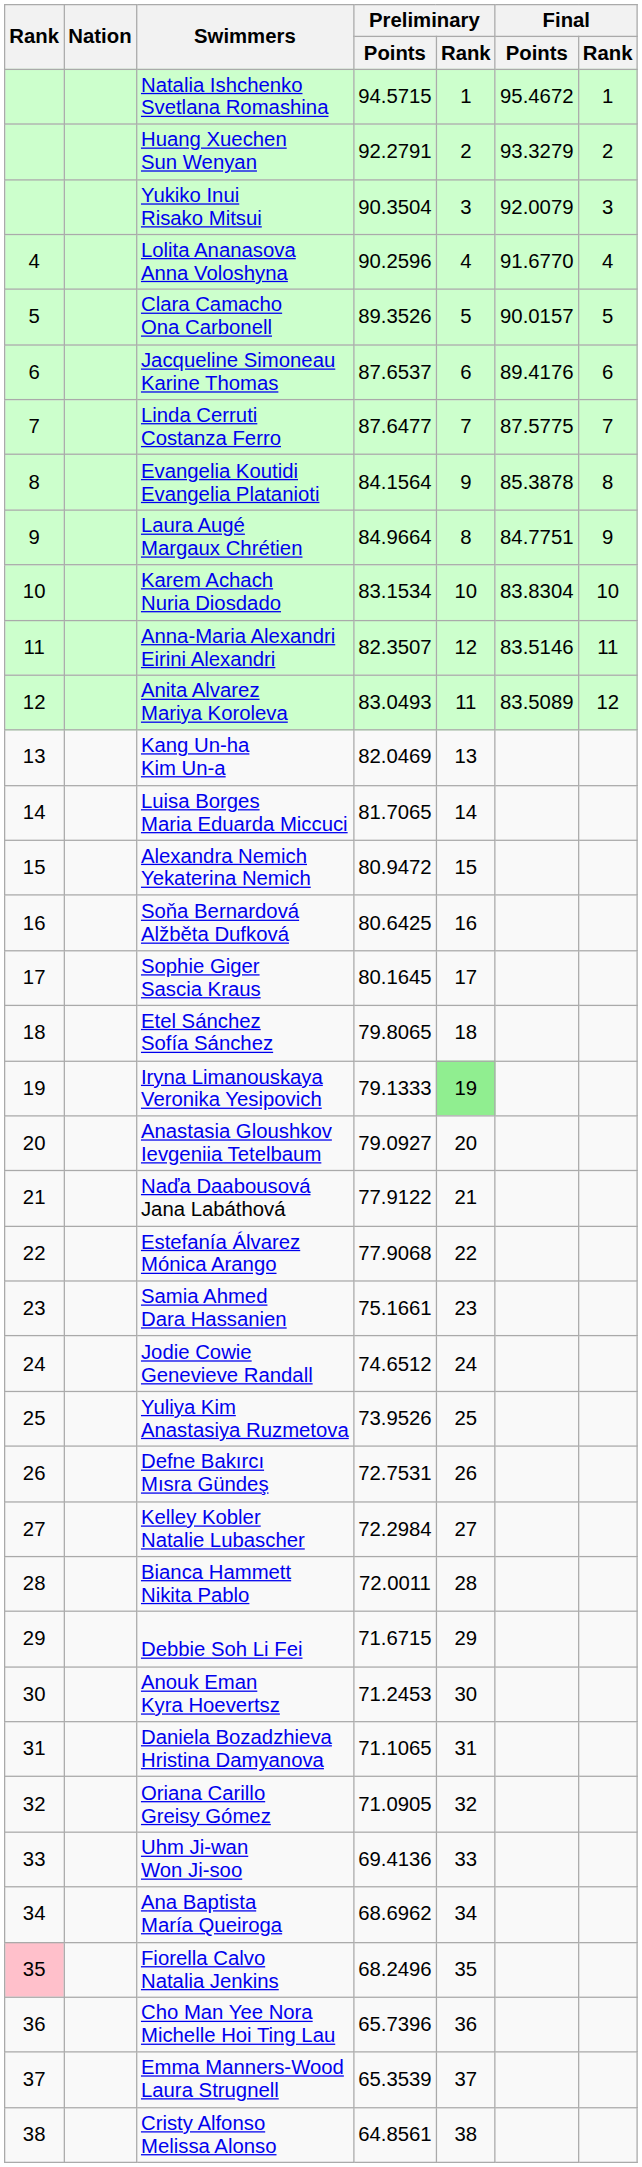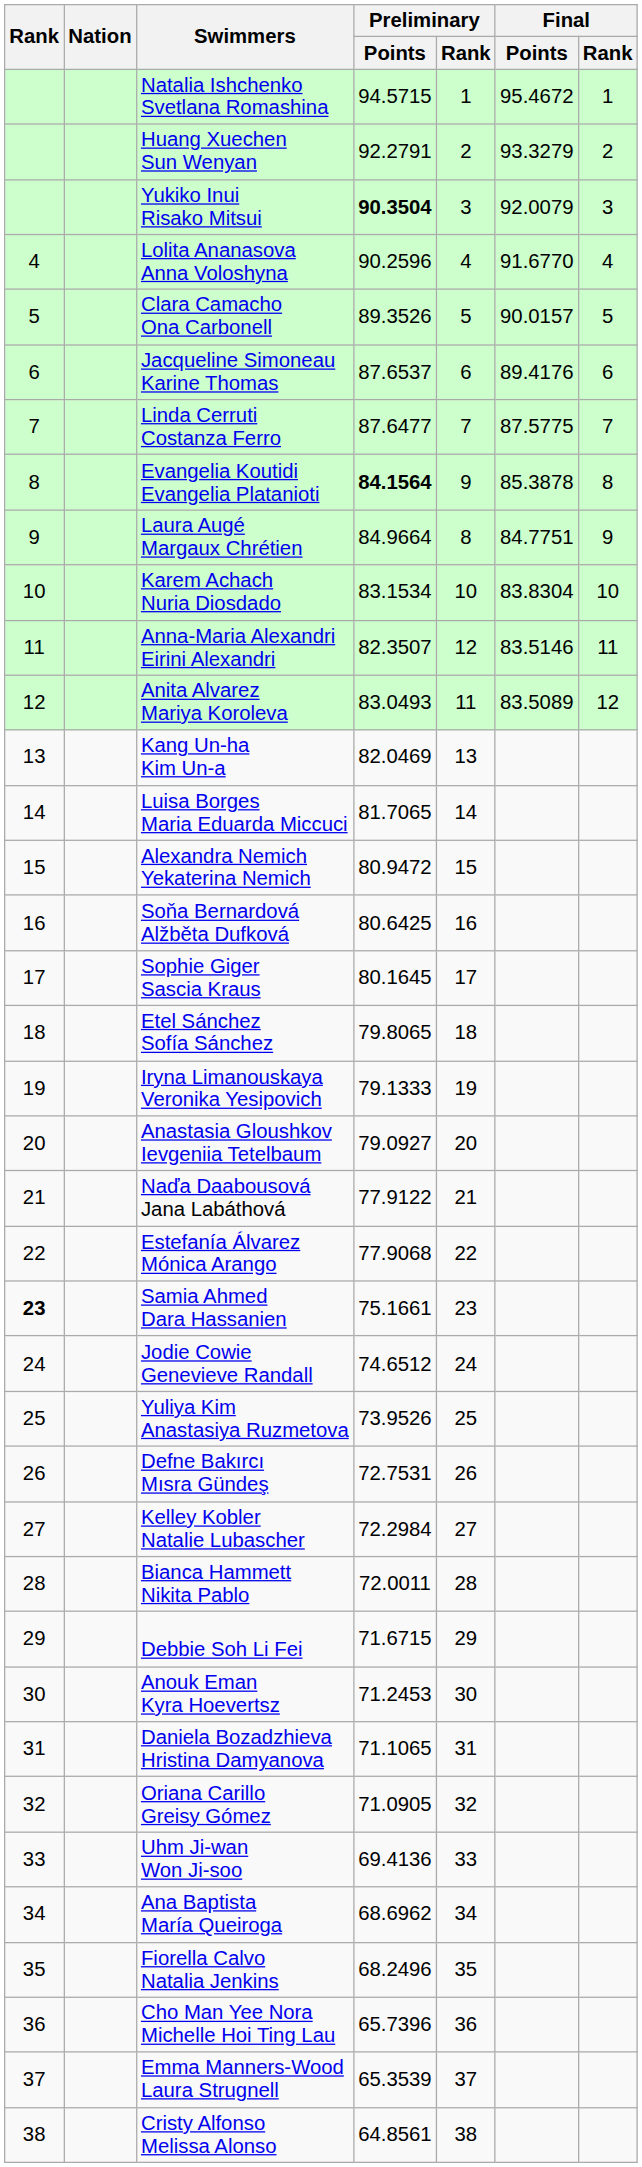(395, 206) normal -> (395, 206) bold
(395, 482) normal -> (395, 482) bold
(466, 1088) lightgreen background -> (466, 1088) no background
(34, 1308) normal -> (34, 1308) bold
(34, 1969) pink background -> (34, 1969) no background
